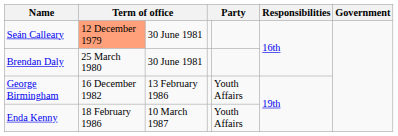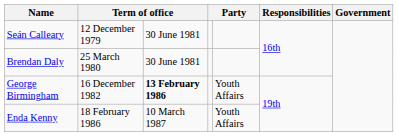(109, 34) lightsalmon background -> (107, 34) no background
(173, 90) normal -> (173, 90) bold
